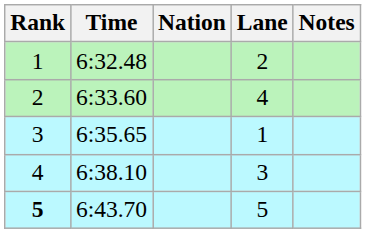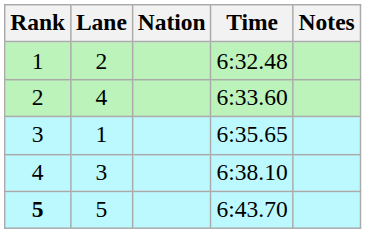columns swapped: (262, 23) <-> (112, 23)
